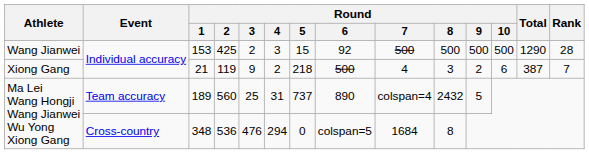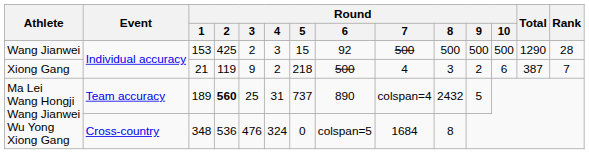(227, 96) normal -> (227, 96) bold
(277, 132) 294 -> (277, 132) 324
